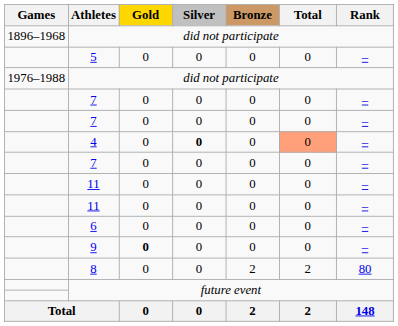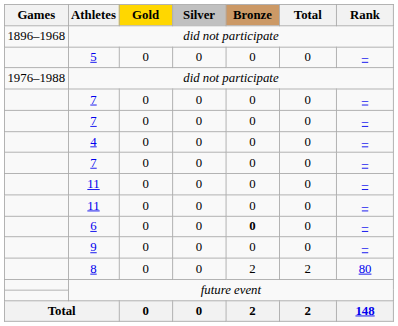(199, 142) bold -> (199, 142) normal
(308, 142) lightsalmon background -> (308, 142) no background
(252, 226) normal -> (252, 226) bold
(146, 247) bold -> (146, 247) normal
